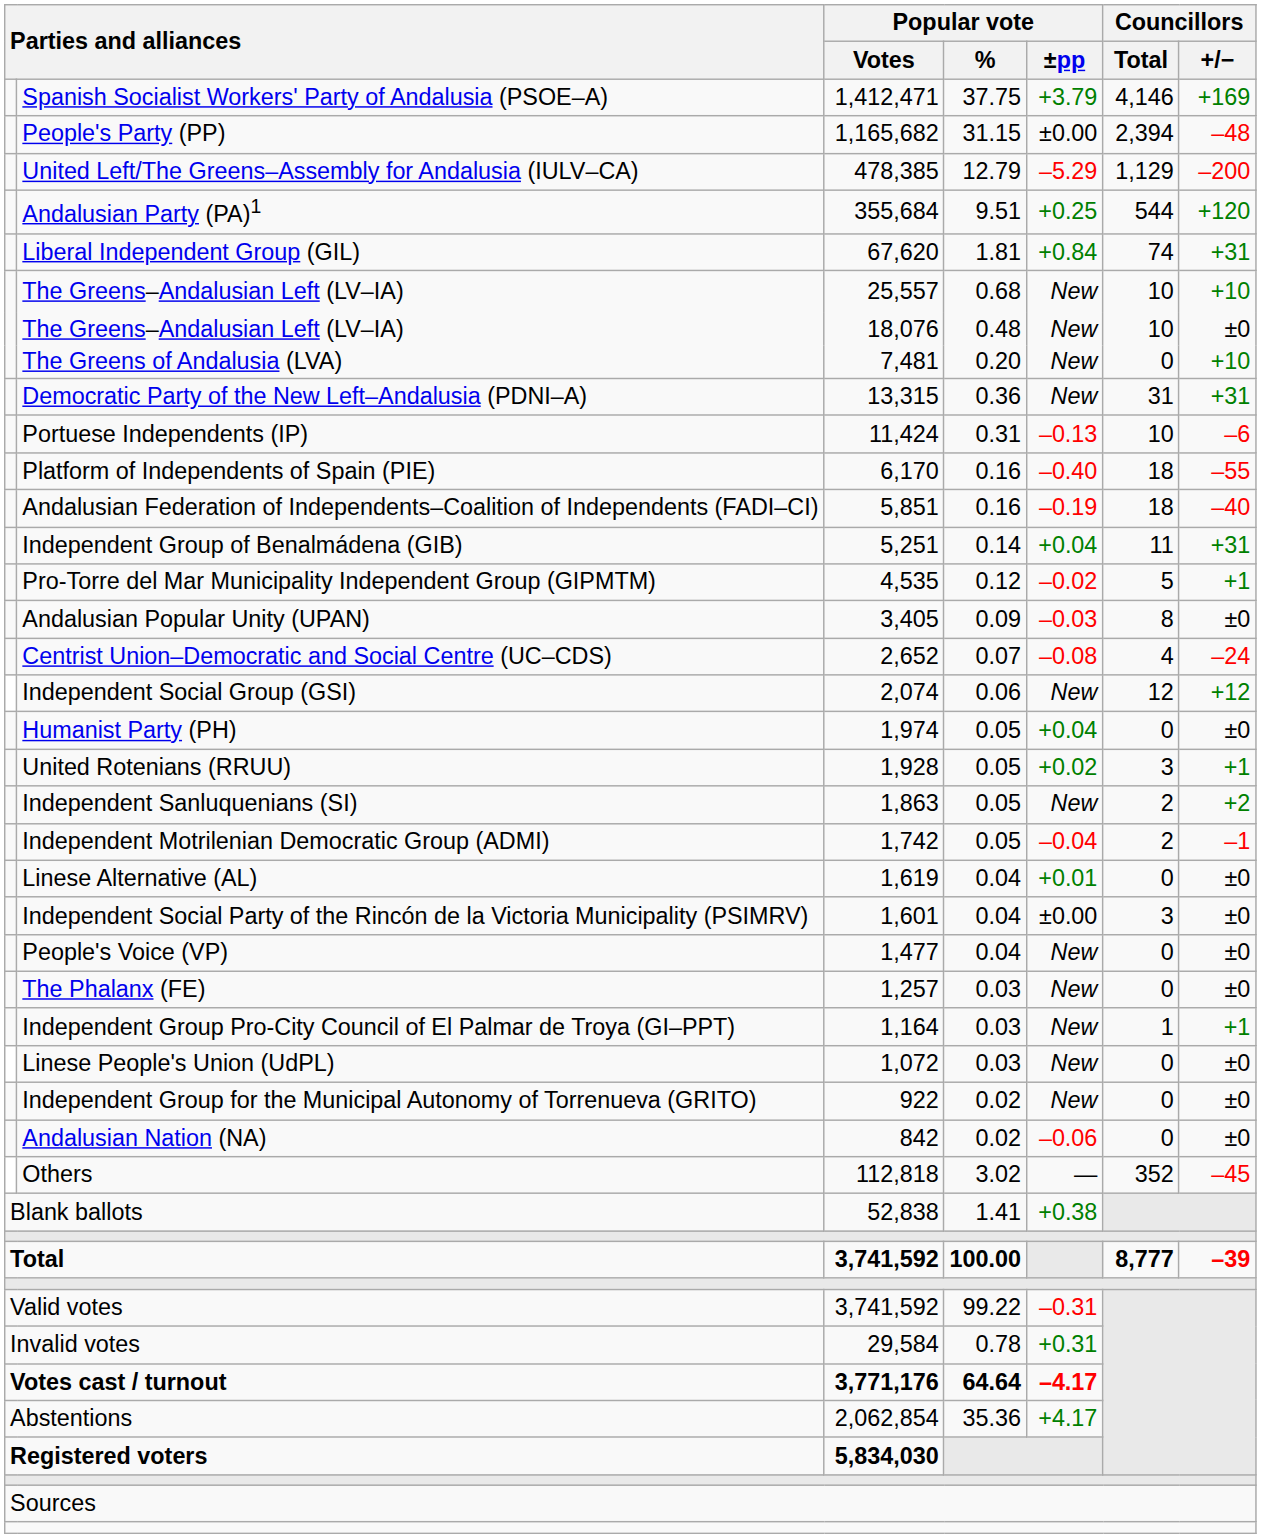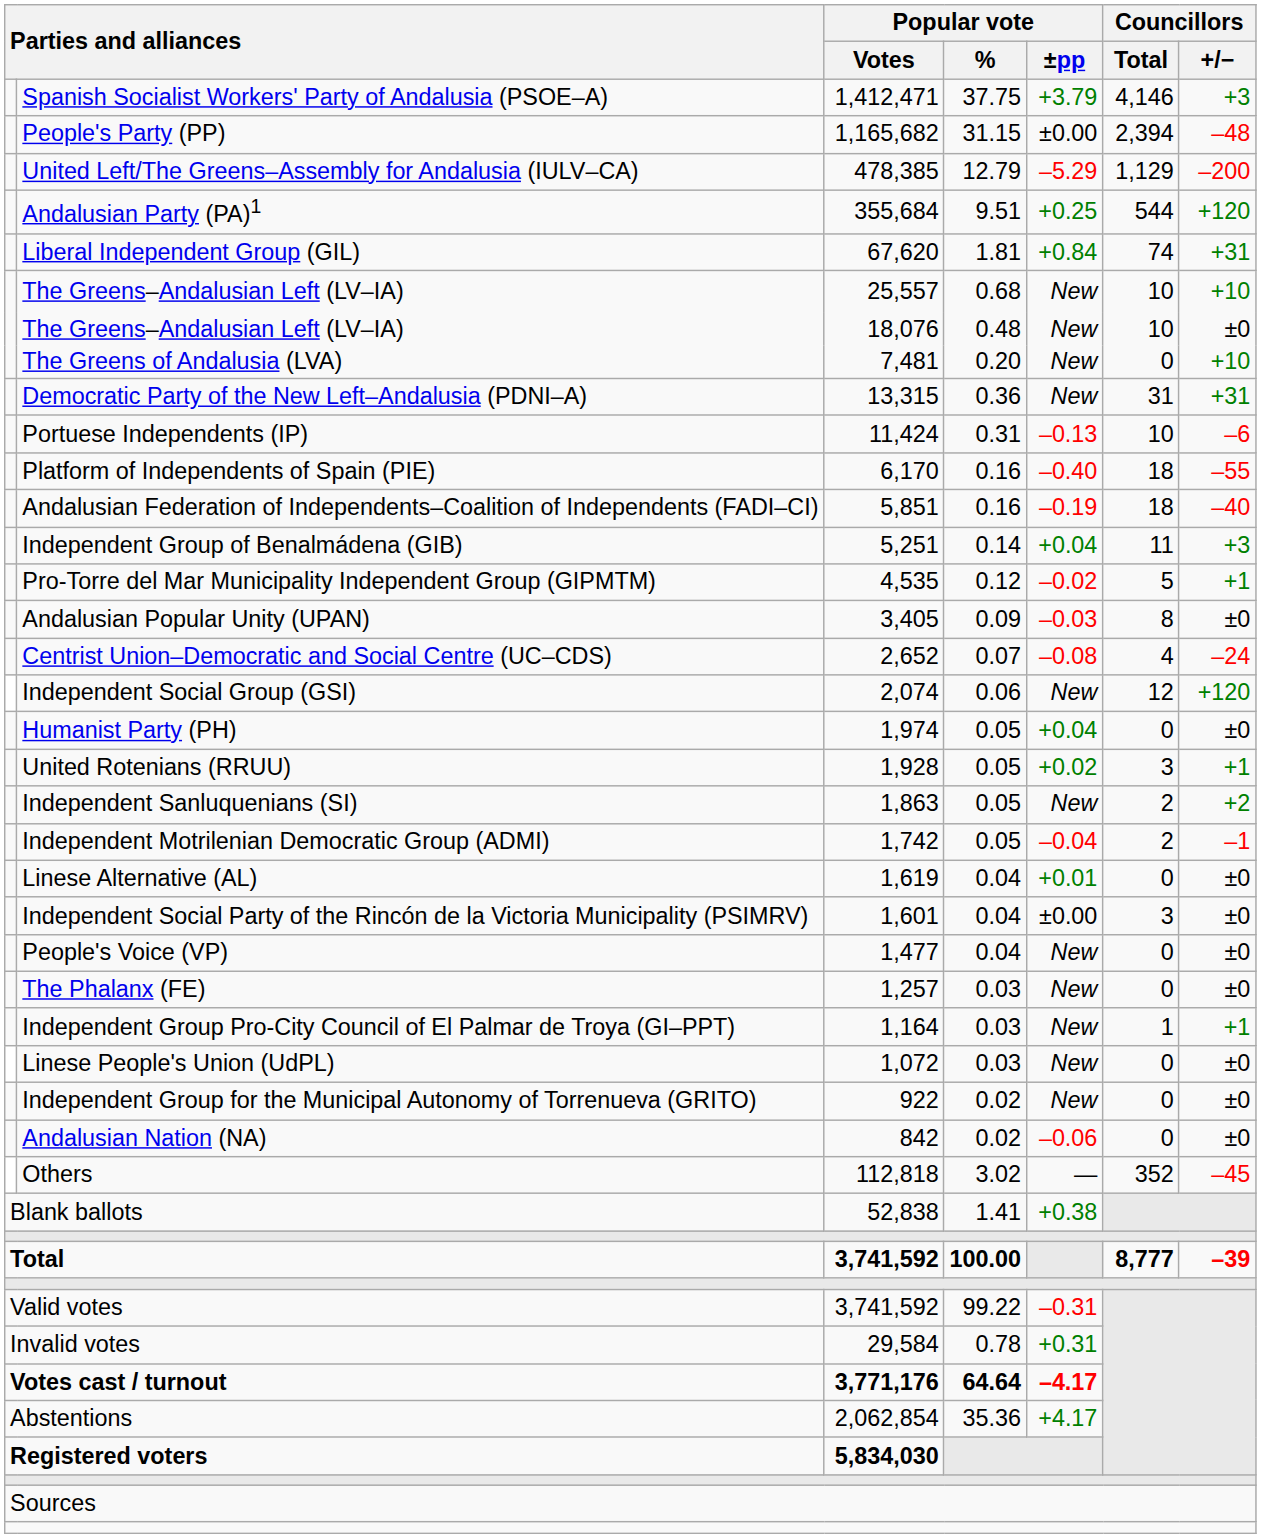(1224, 97) +169 -> (1237, 97) +3
(1230, 545) +31 -> (1237, 545) +3
(1230, 693) +12 -> (1224, 693) +120
